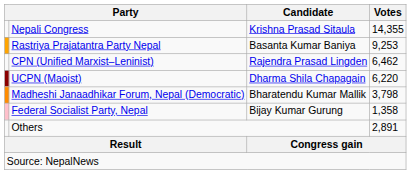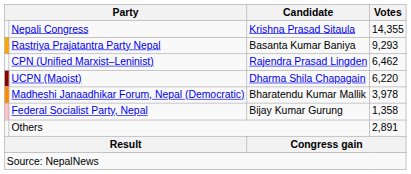(385, 45) 9,253 -> (385, 45) 9,293
(385, 95) 3,798 -> (385, 95) 3,978
